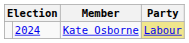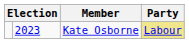(27, 30) 2024 -> (27, 30) 2023
